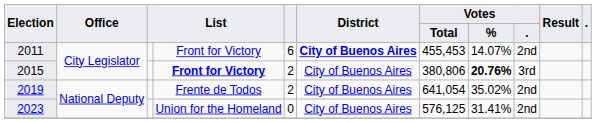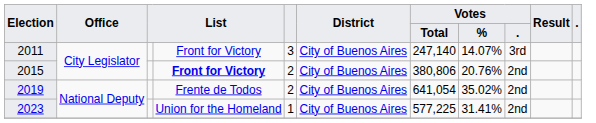(291, 52) 6 -> (291, 52) 3
(358, 52) bold -> (353, 52) normal
(444, 52) 455,453 -> (434, 52) 247,140
(527, 52) 2nd -> (518, 52) 3rd
(491, 71) bold -> (482, 71) normal
(527, 71) 3rd -> (518, 71) 2nd
(291, 109) 0 -> (291, 109) 1
(444, 109) 576,125 -> (434, 109) 577,225
